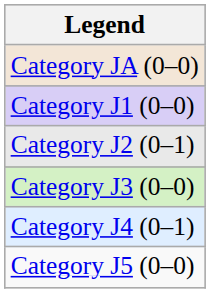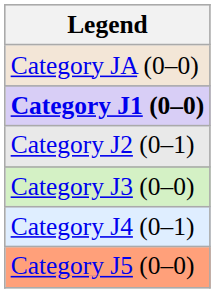(103, 105) normal -> (107, 105) bold
(103, 266) no background -> (103, 266) lightsalmon background
